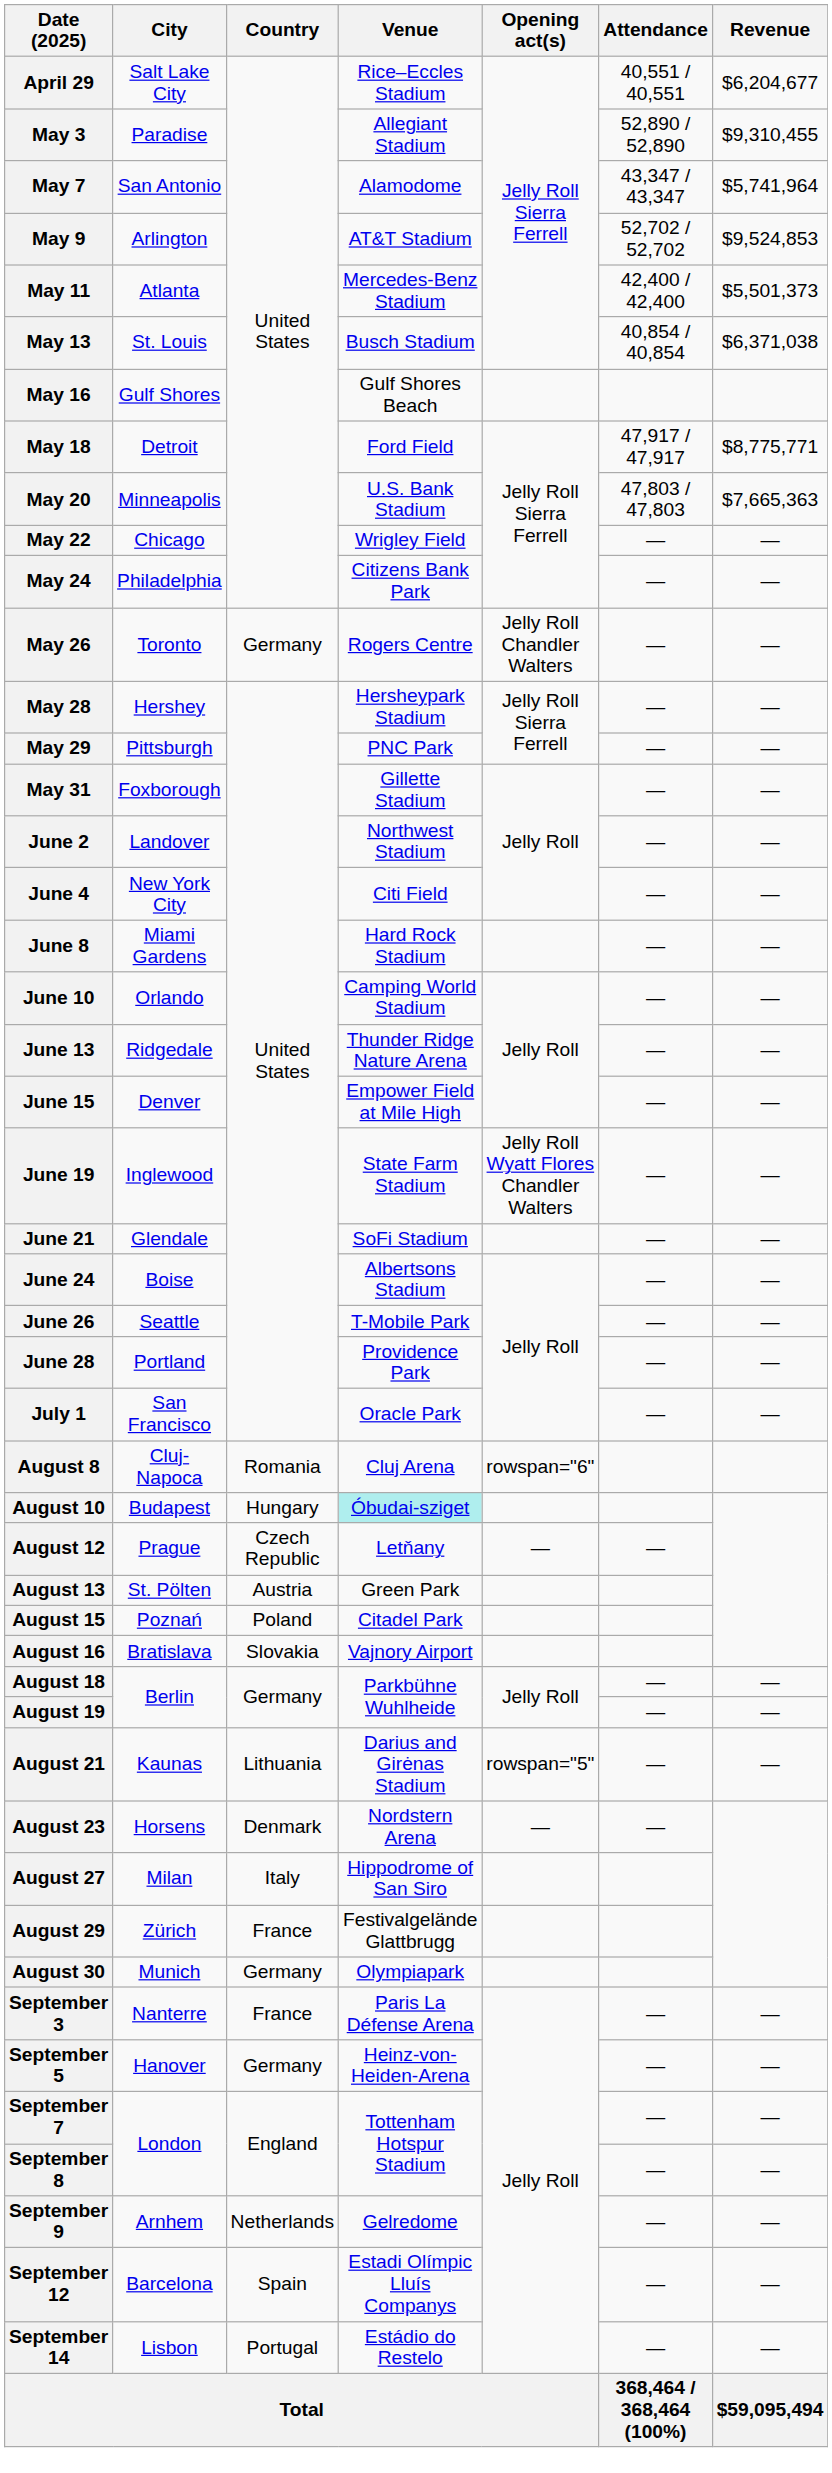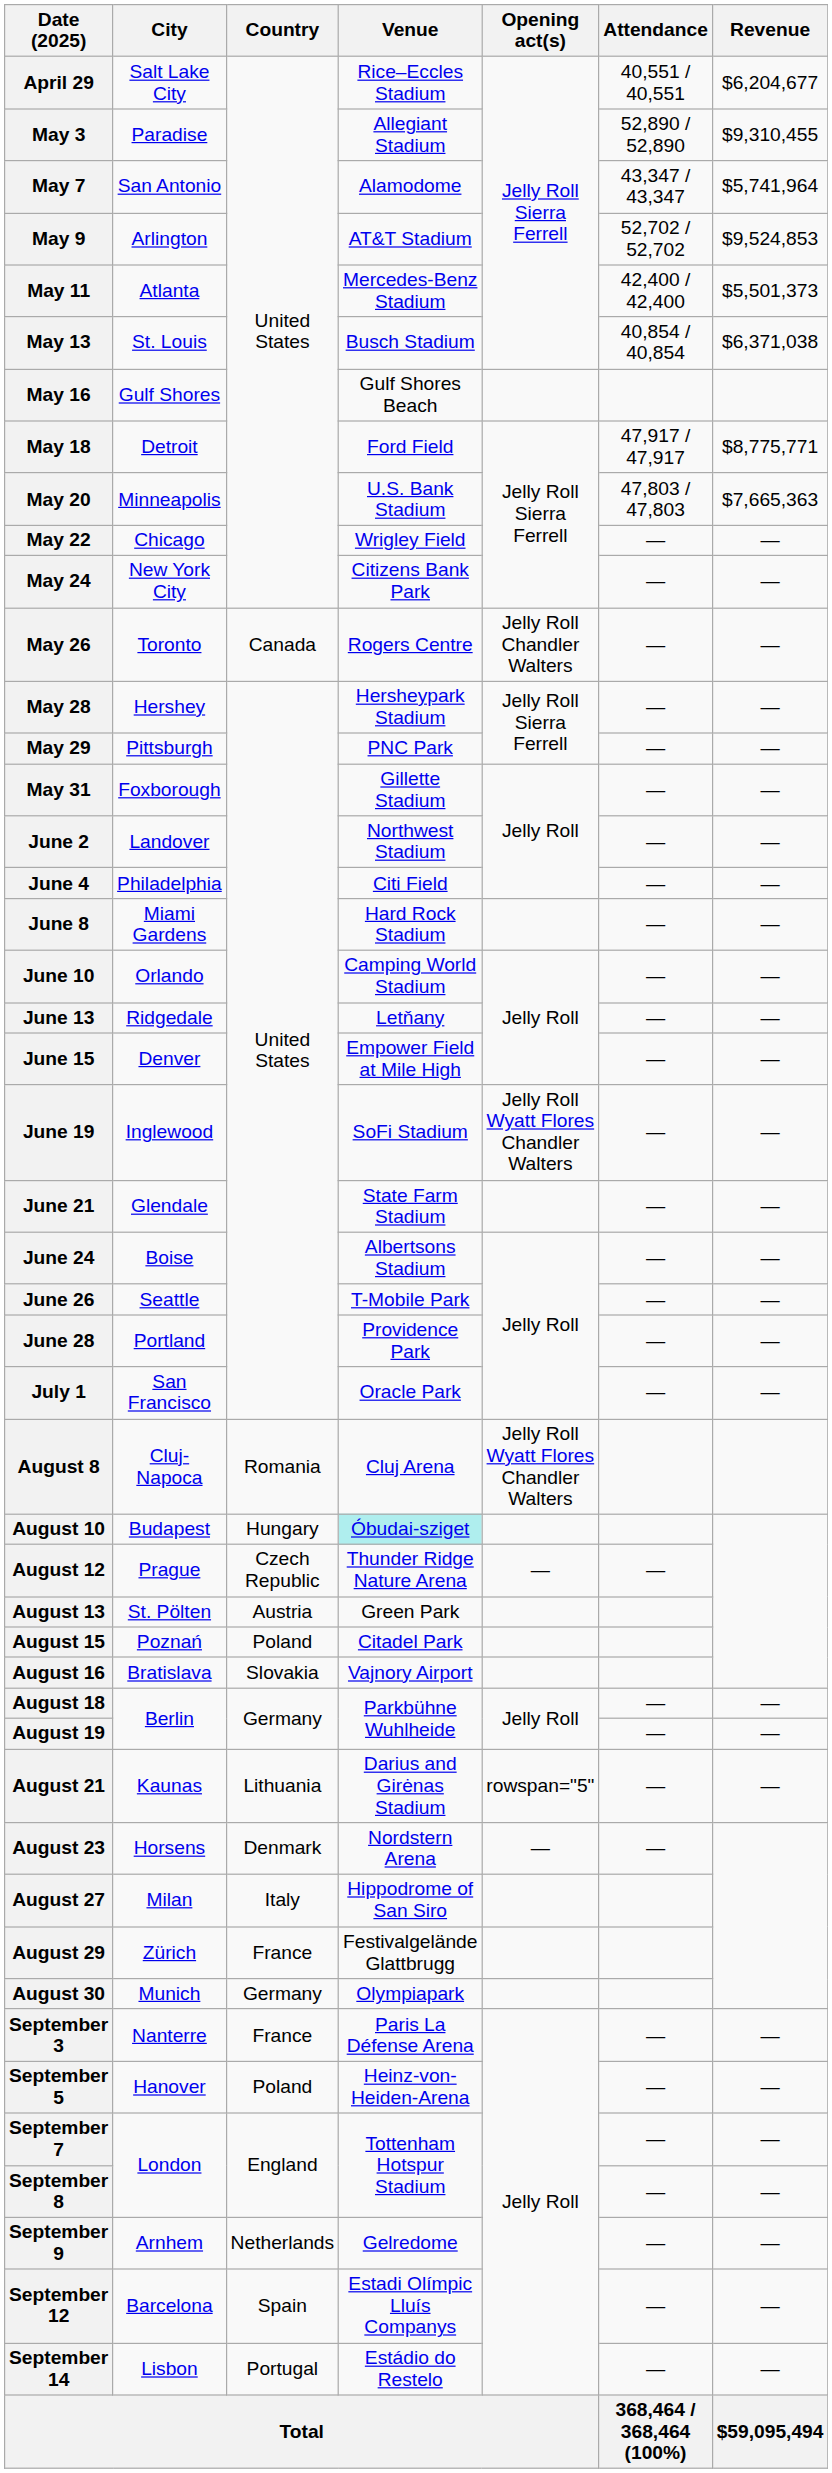(169, 581) Philadelphia -> (169, 581) New York City
(282, 644) Germany -> (282, 644) Canada
(169, 893) New York City -> (169, 882) Philadelphia
(410, 1049) Thunder Ridge Nature Arena -> (410, 1017) Letňany
(410, 1175) State Farm Stadium -> (410, 1132) SoFi Stadium
(410, 1238) SoFi Stadium -> (410, 1206) State Farm Stadium
(540, 1466) rowspan="6" -> (540, 1466) Jelly Roll Wyatt Flores Chandler Walters
(410, 1548) Letňany -> (410, 1570) Thunder Ridge Nature Arena
(282, 2065) Germany -> (282, 2087) Poland
